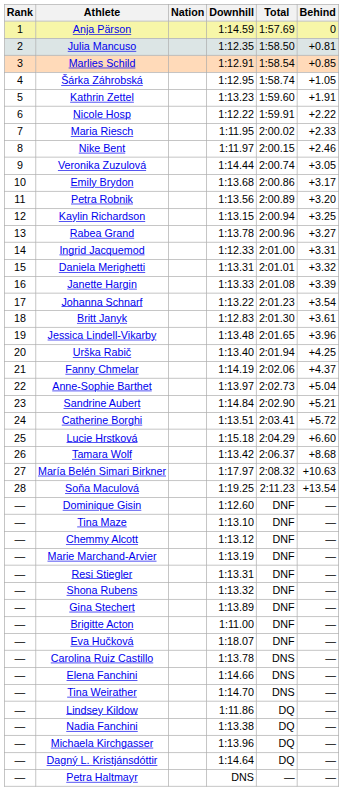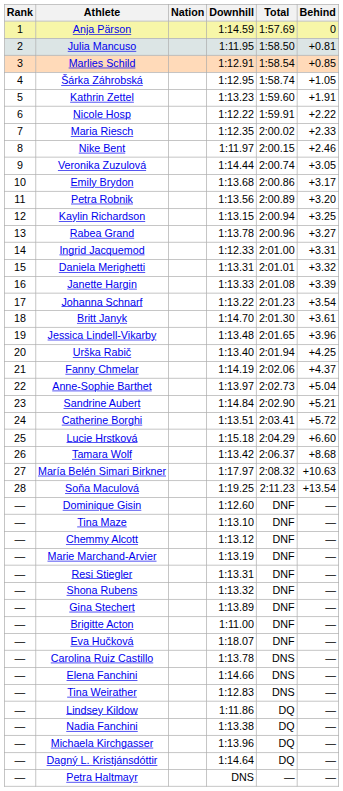(236, 47) 1:12.35 -> (236, 47) 1:11.95
(236, 132) 1:11.95 -> (236, 132) 1:12.35
(236, 319) 1:12.83 -> (236, 319) 1:14.70
(236, 693) 1:14.70 -> (236, 693) 1:12.83
